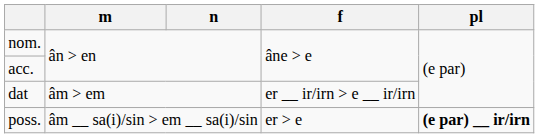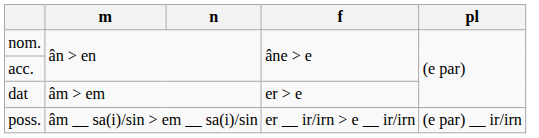(340, 94) er __ ir/irn > e __ ir/irn -> (284, 94) er > e
(284, 119) er > e -> (340, 119) er __ ir/irn > e __ ir/irn
(476, 119) bold -> (472, 119) normal
